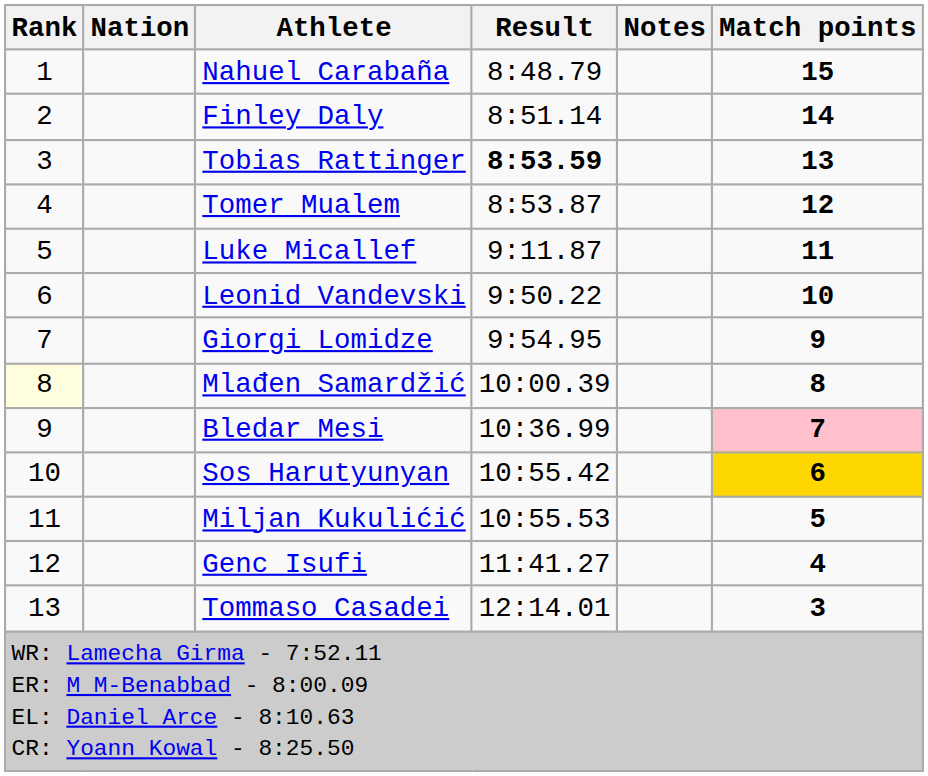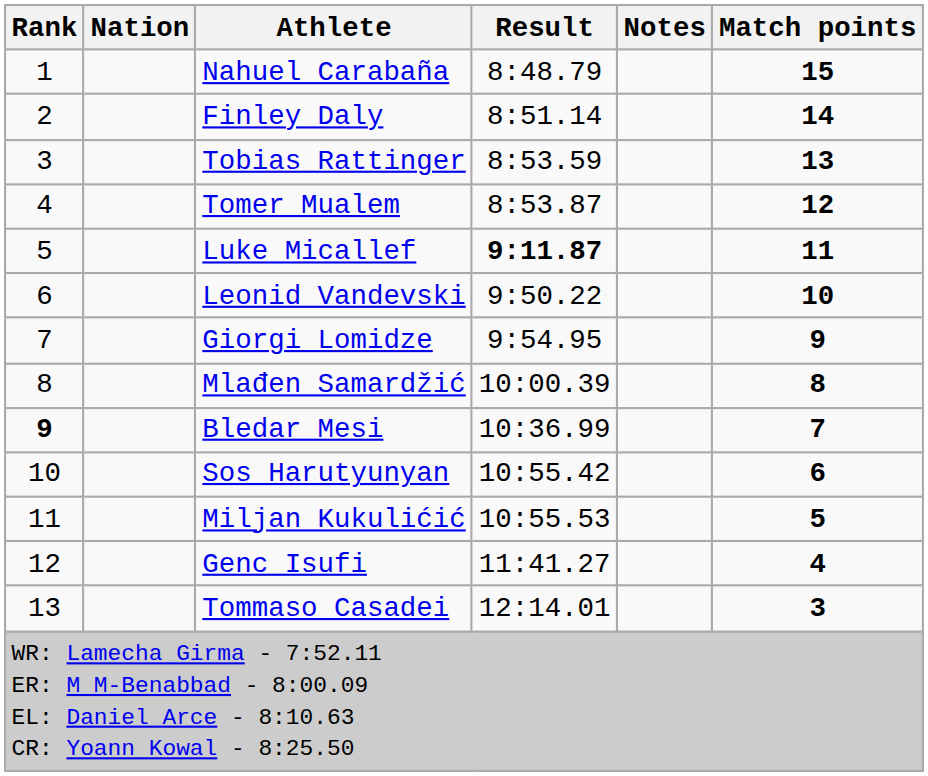(545, 162) bold -> (545, 162) normal
(545, 251) normal -> (545, 251) bold
(45, 385) lightyellow background -> (45, 385) no background
(45, 430) normal -> (45, 430) bold
(818, 430) pink background -> (818, 430) no background
(818, 474) gold background -> (818, 474) no background
